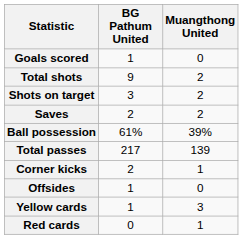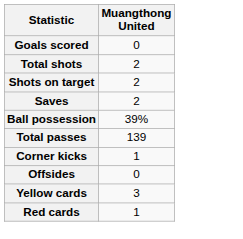- column: (131, 26)
